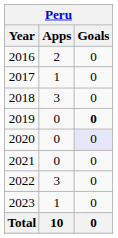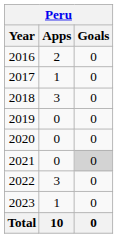(93, 118) bold -> (93, 118) normal
(93, 139) lavender background -> (93, 139) no background
(93, 160) no background -> (93, 160) lightgrey background
